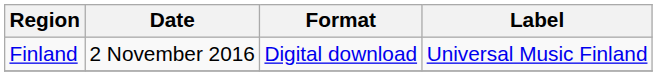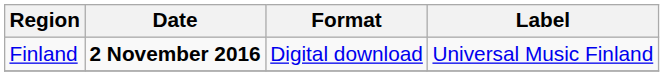(172, 53) normal -> (175, 53) bold
